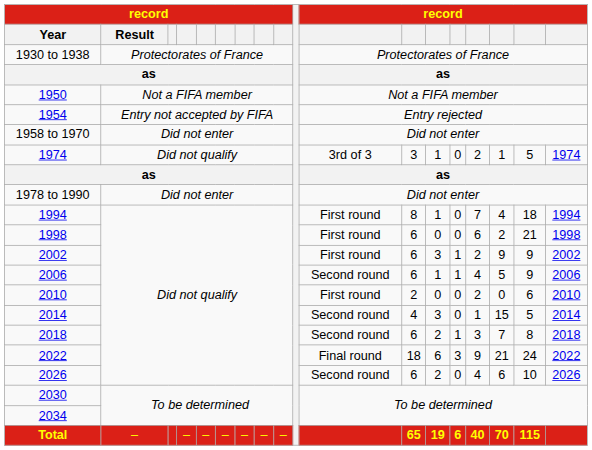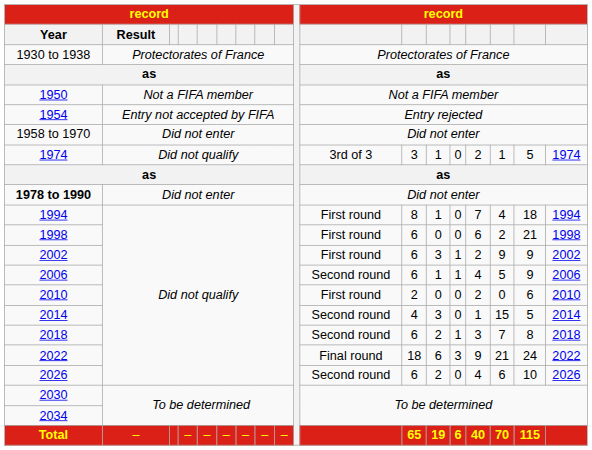(53, 194) normal -> (53, 194) bold
